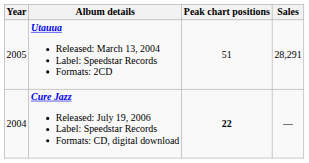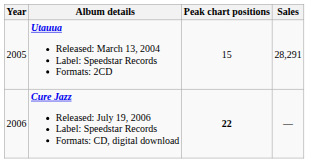(227, 54) 51 -> (227, 54) 15
(17, 123) 2004 -> (17, 123) 2006
